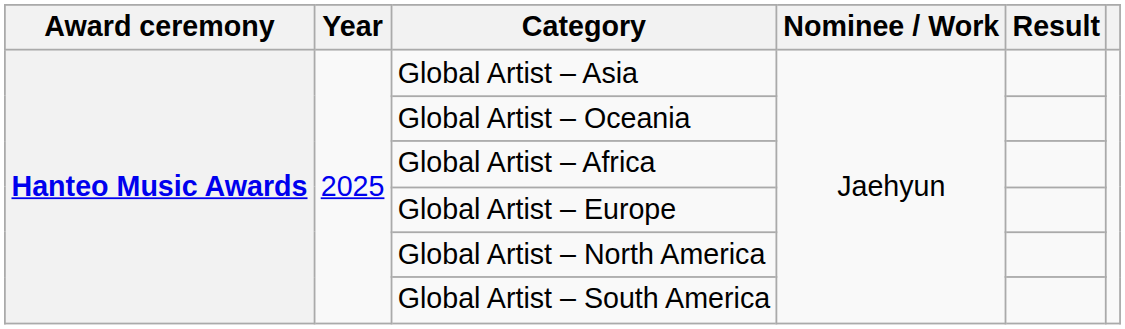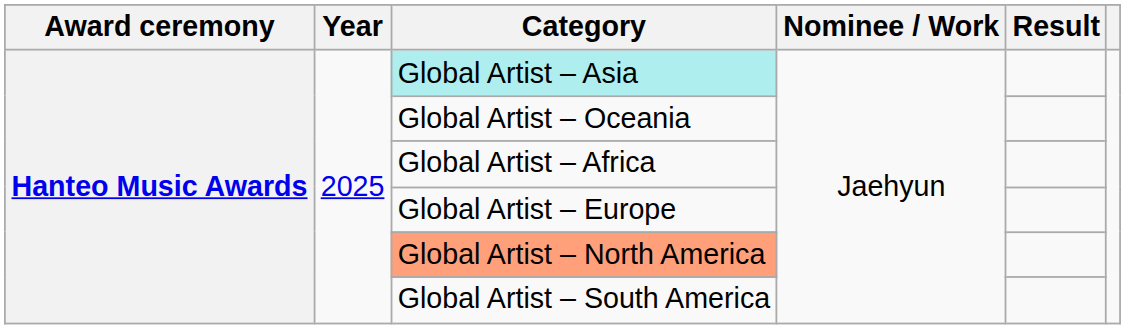(518, 72) no background -> (518, 72) paleturquoise background
(581, 254) no background -> (581, 254) lightsalmon background
